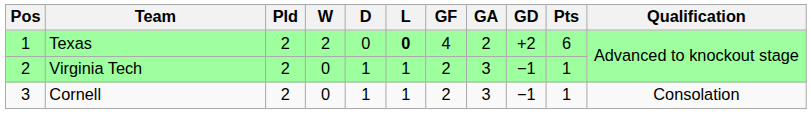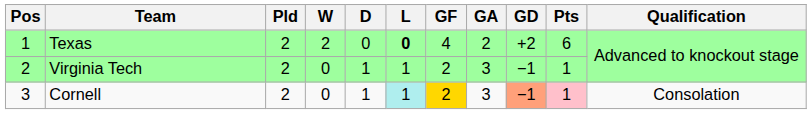(406, 95) no background -> (406, 95) paleturquoise background
(446, 95) no background -> (446, 95) gold background
(526, 95) no background -> (526, 95) lightsalmon background
(566, 95) no background -> (566, 95) pink background
